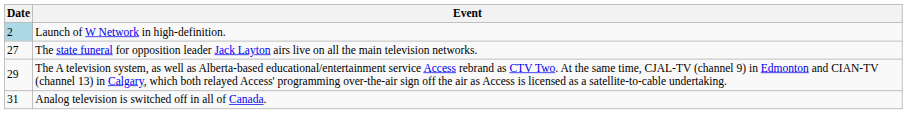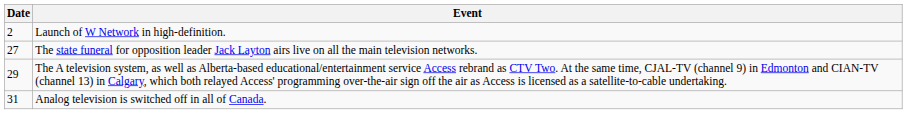(10, 31) lightblue background -> (10, 31) no background
